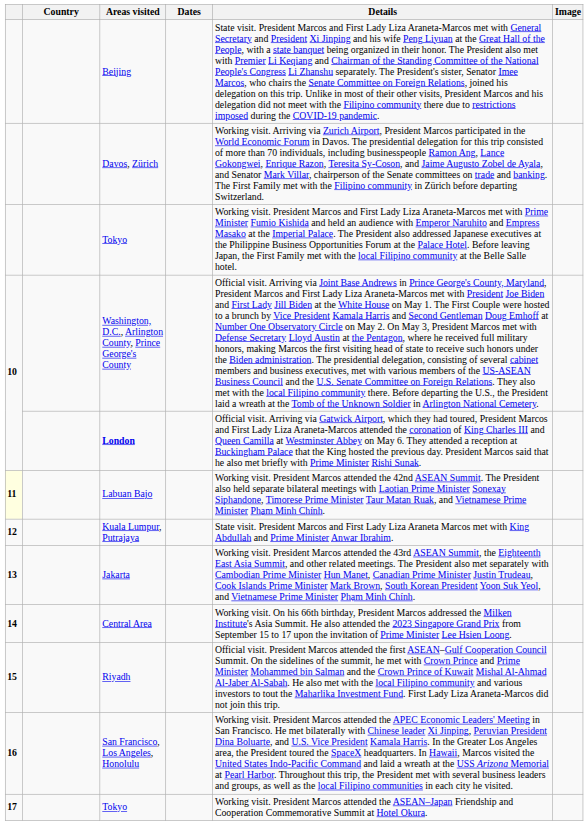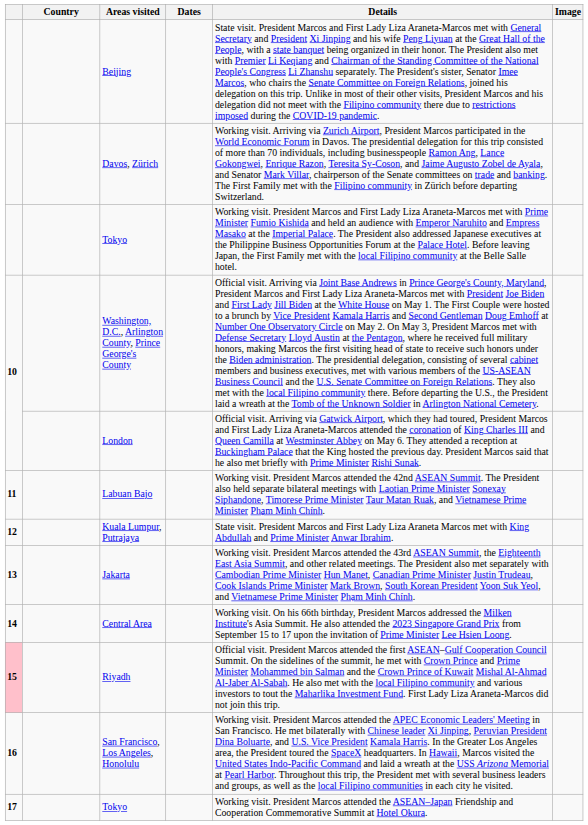(119, 440) bold -> (117, 440) normal
(12, 494) lightyellow background -> (12, 494) no background
(12, 677) no background -> (12, 677) pink background
